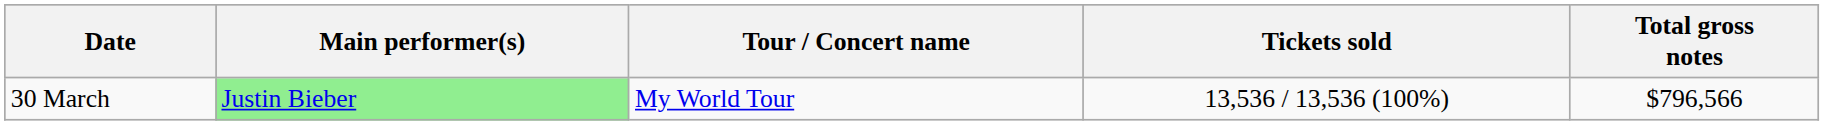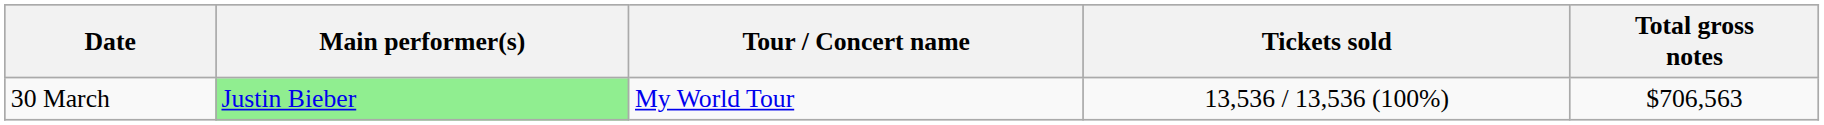(1694, 98) $796,566 -> (1694, 98) $706,563
